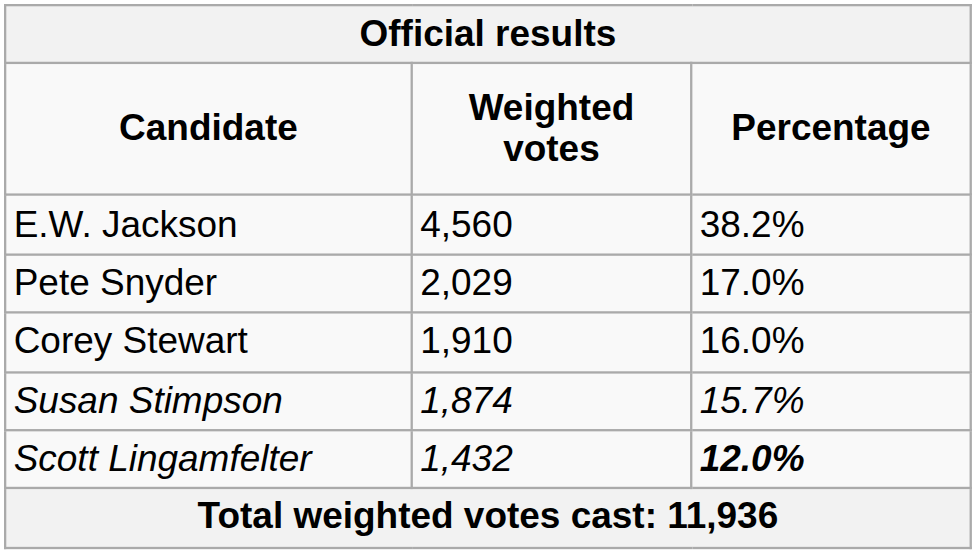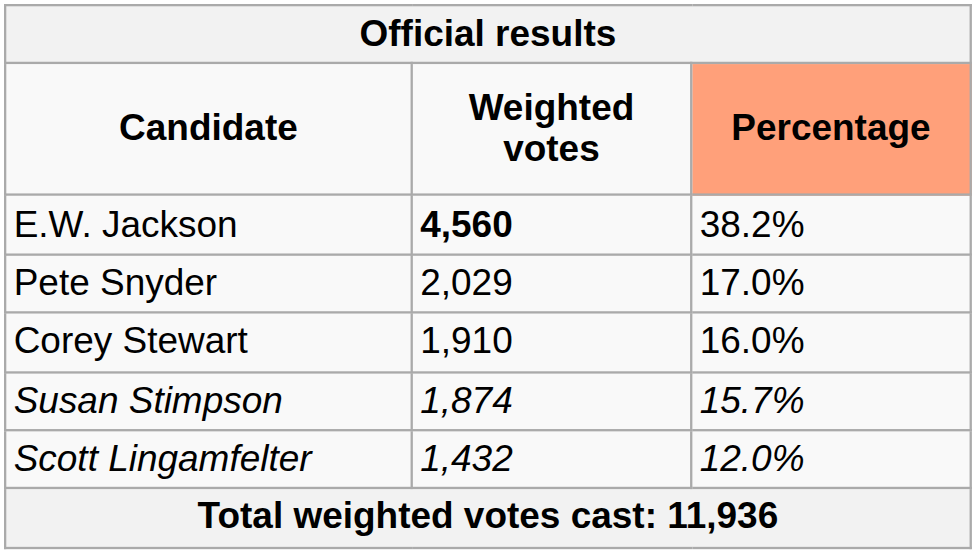(831, 128) no background -> (831, 128) lightsalmon background
(466, 224) normal -> (466, 224) bold
(752, 458) bold -> (752, 458) normal
